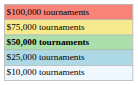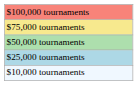(48, 42) bold -> (46, 42) normal
